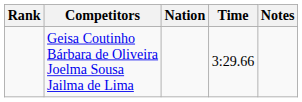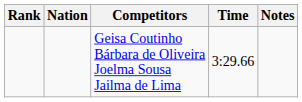columns swapped: (185, 15) <-> (103, 15)
